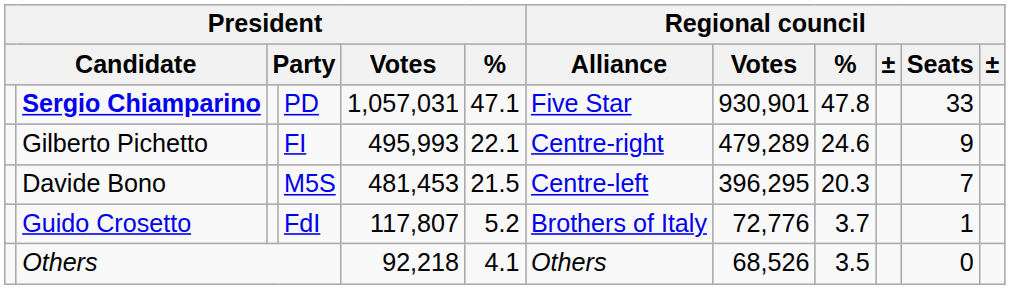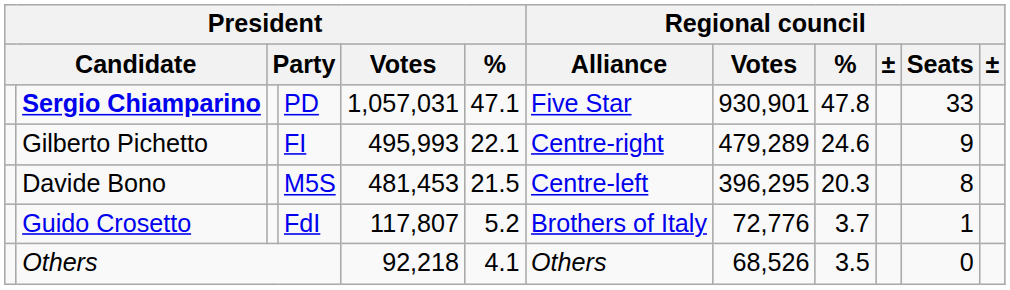(967, 183) 7 -> (967, 183) 8
